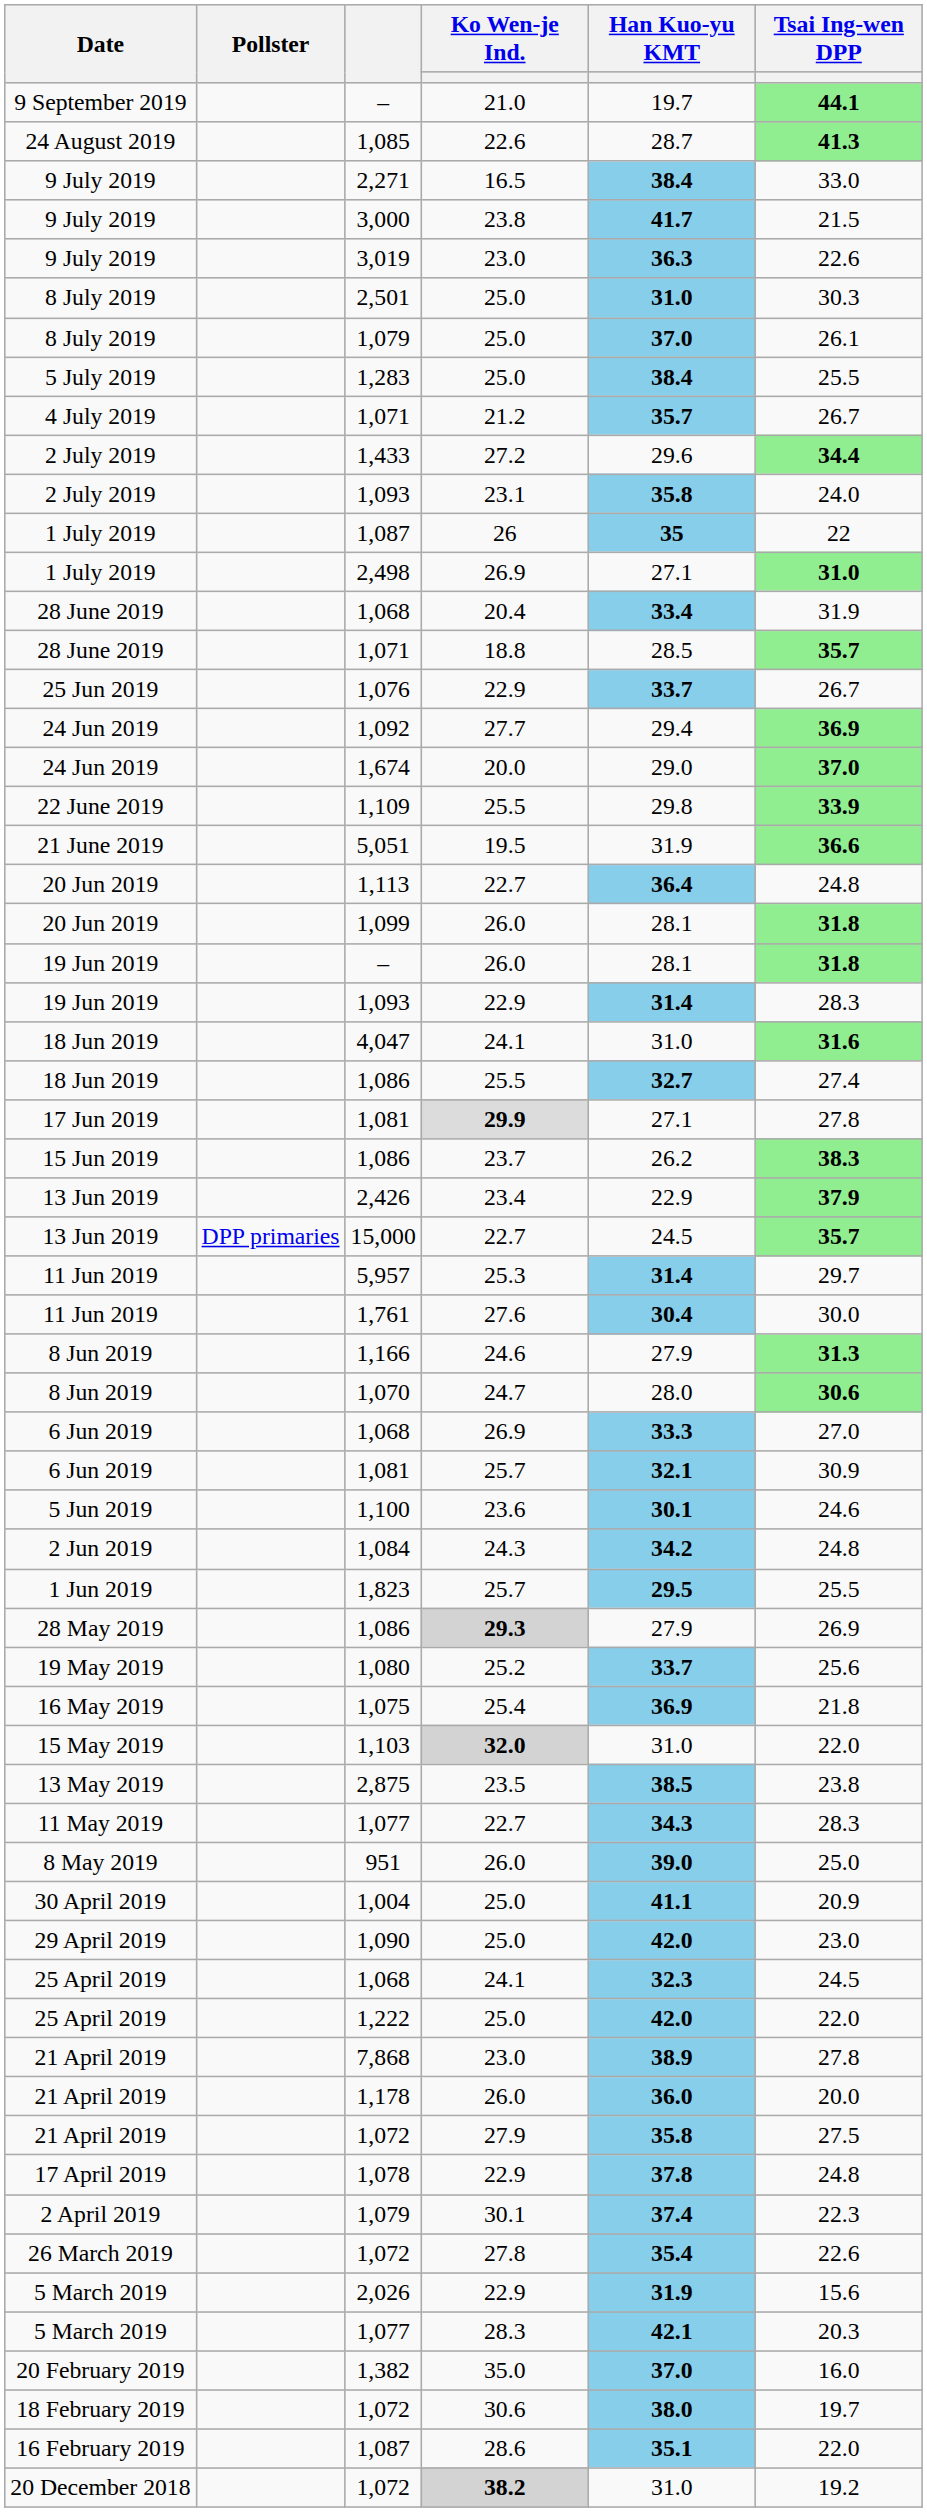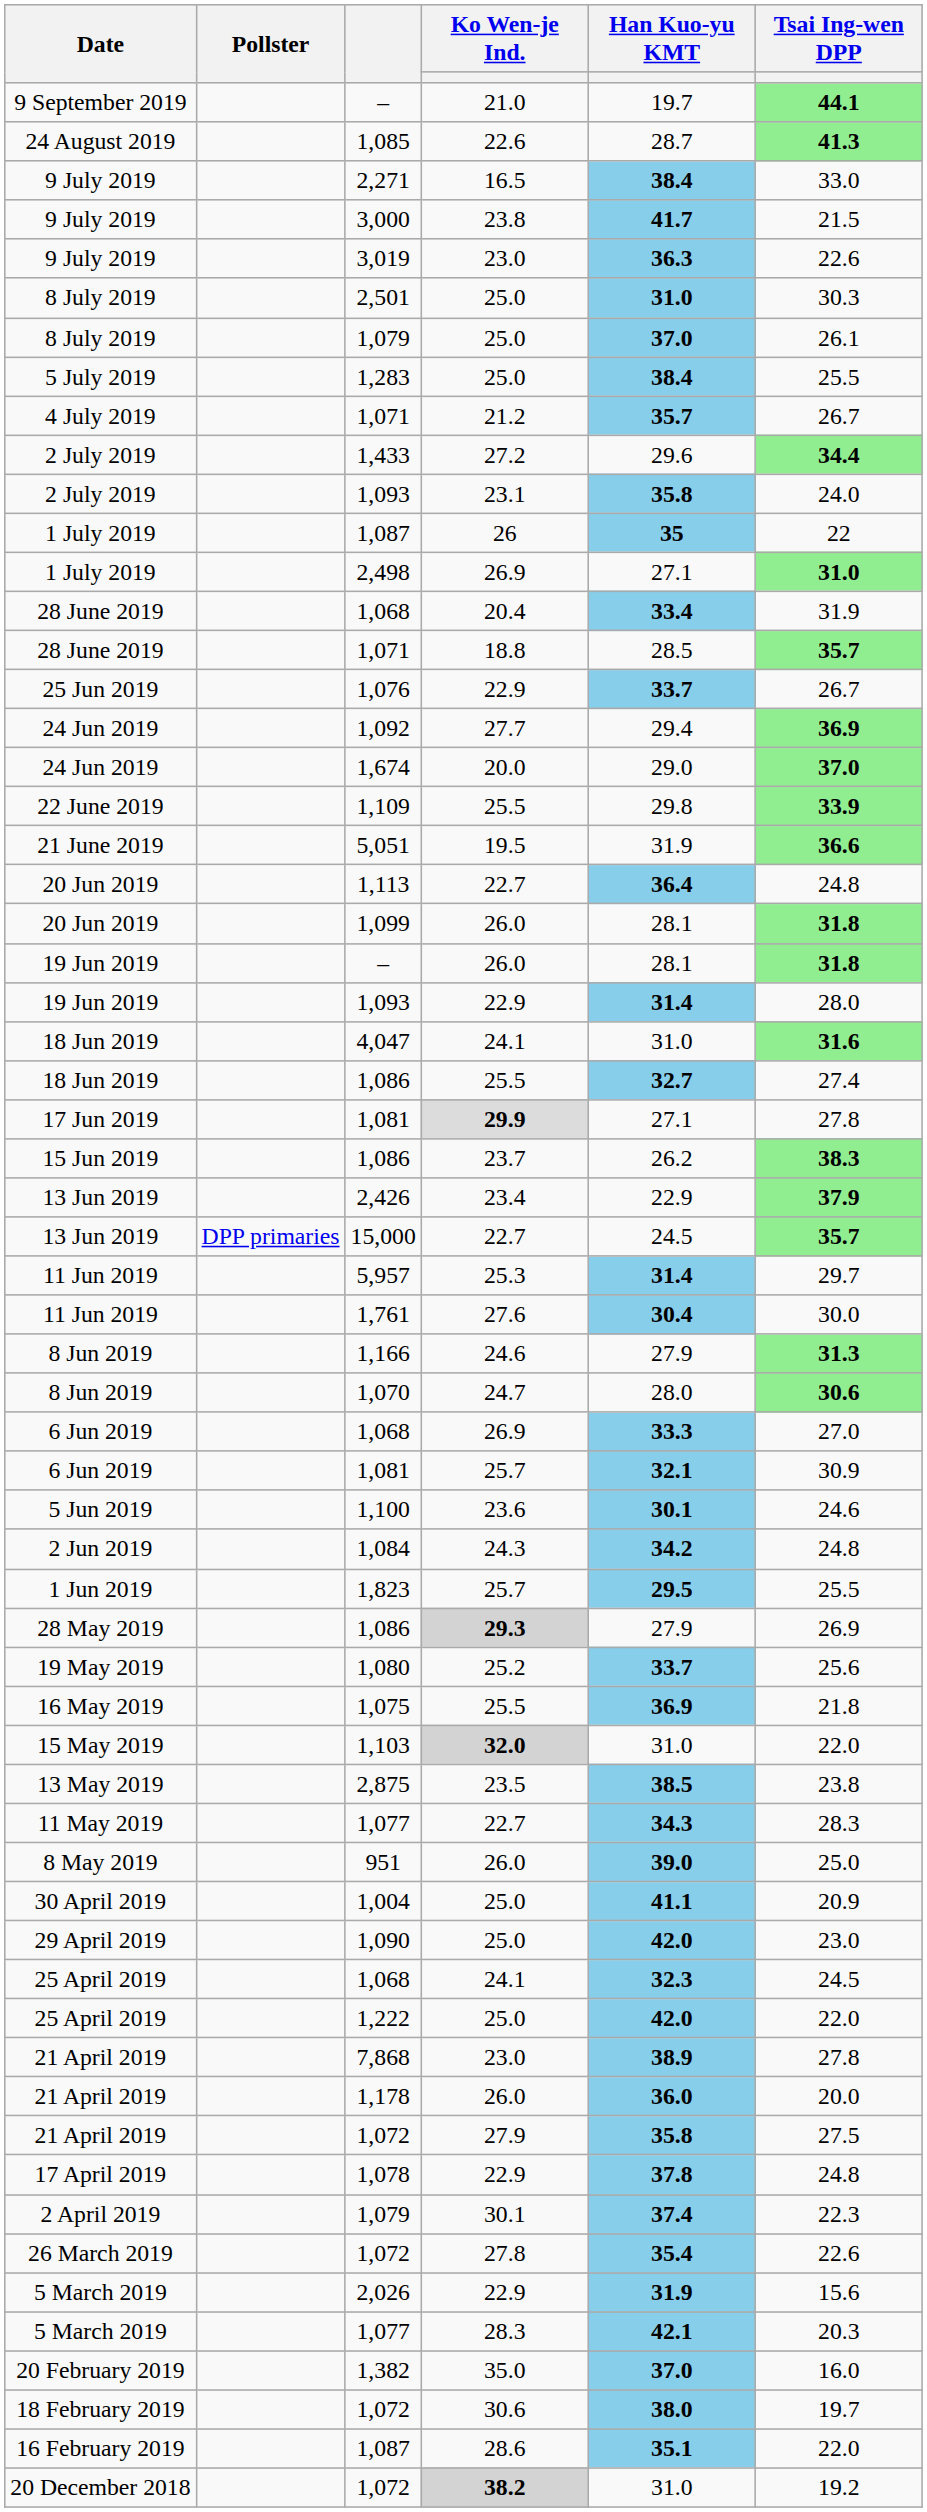(839, 1001) 28.3 -> (839, 1001) 28.0
(505, 1705) 25.4 -> (505, 1705) 25.5
